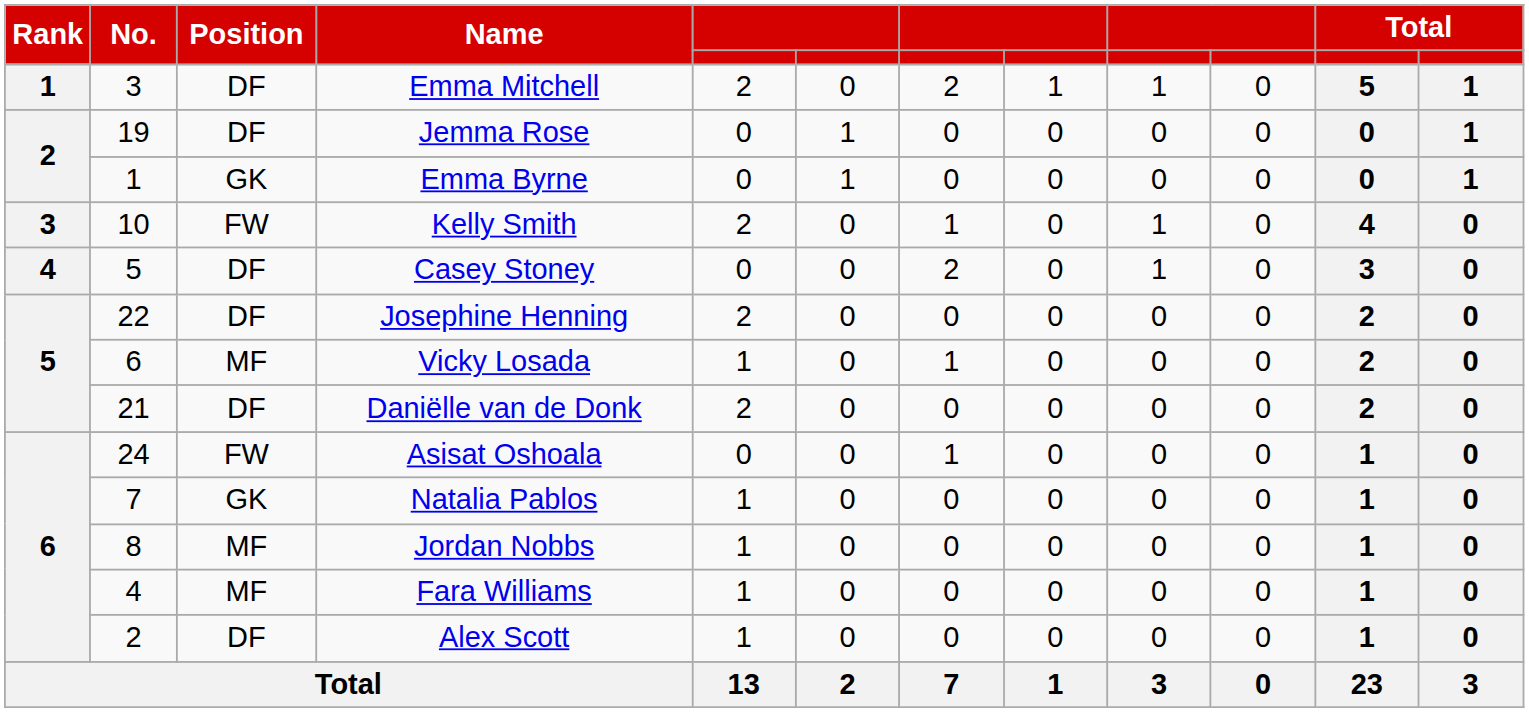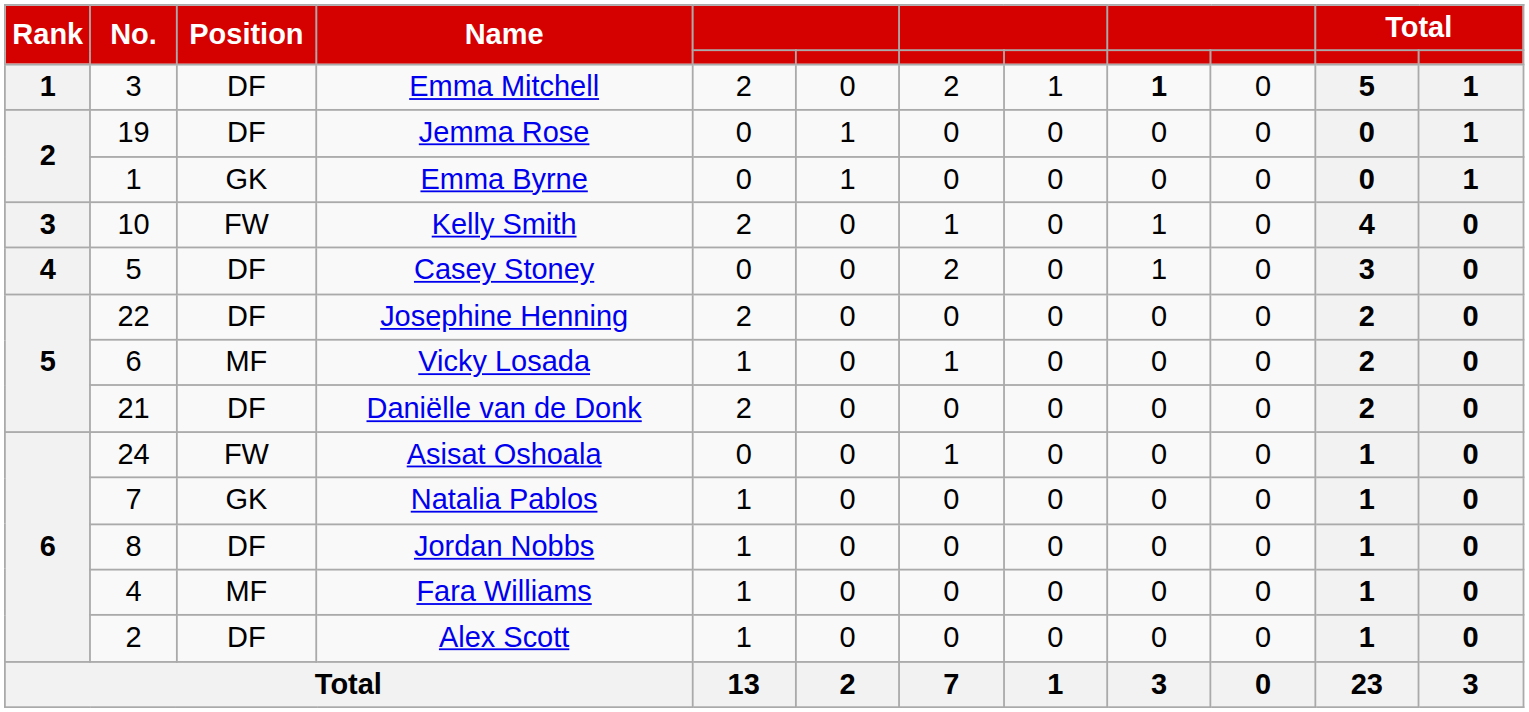(1159, 86) normal -> (1159, 86) bold
(246, 546) MF -> (246, 546) DF
